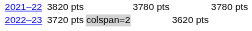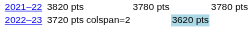(108, 20) lightgrey background -> (108, 20) no background
(190, 20) no background -> (190, 20) lightblue background
